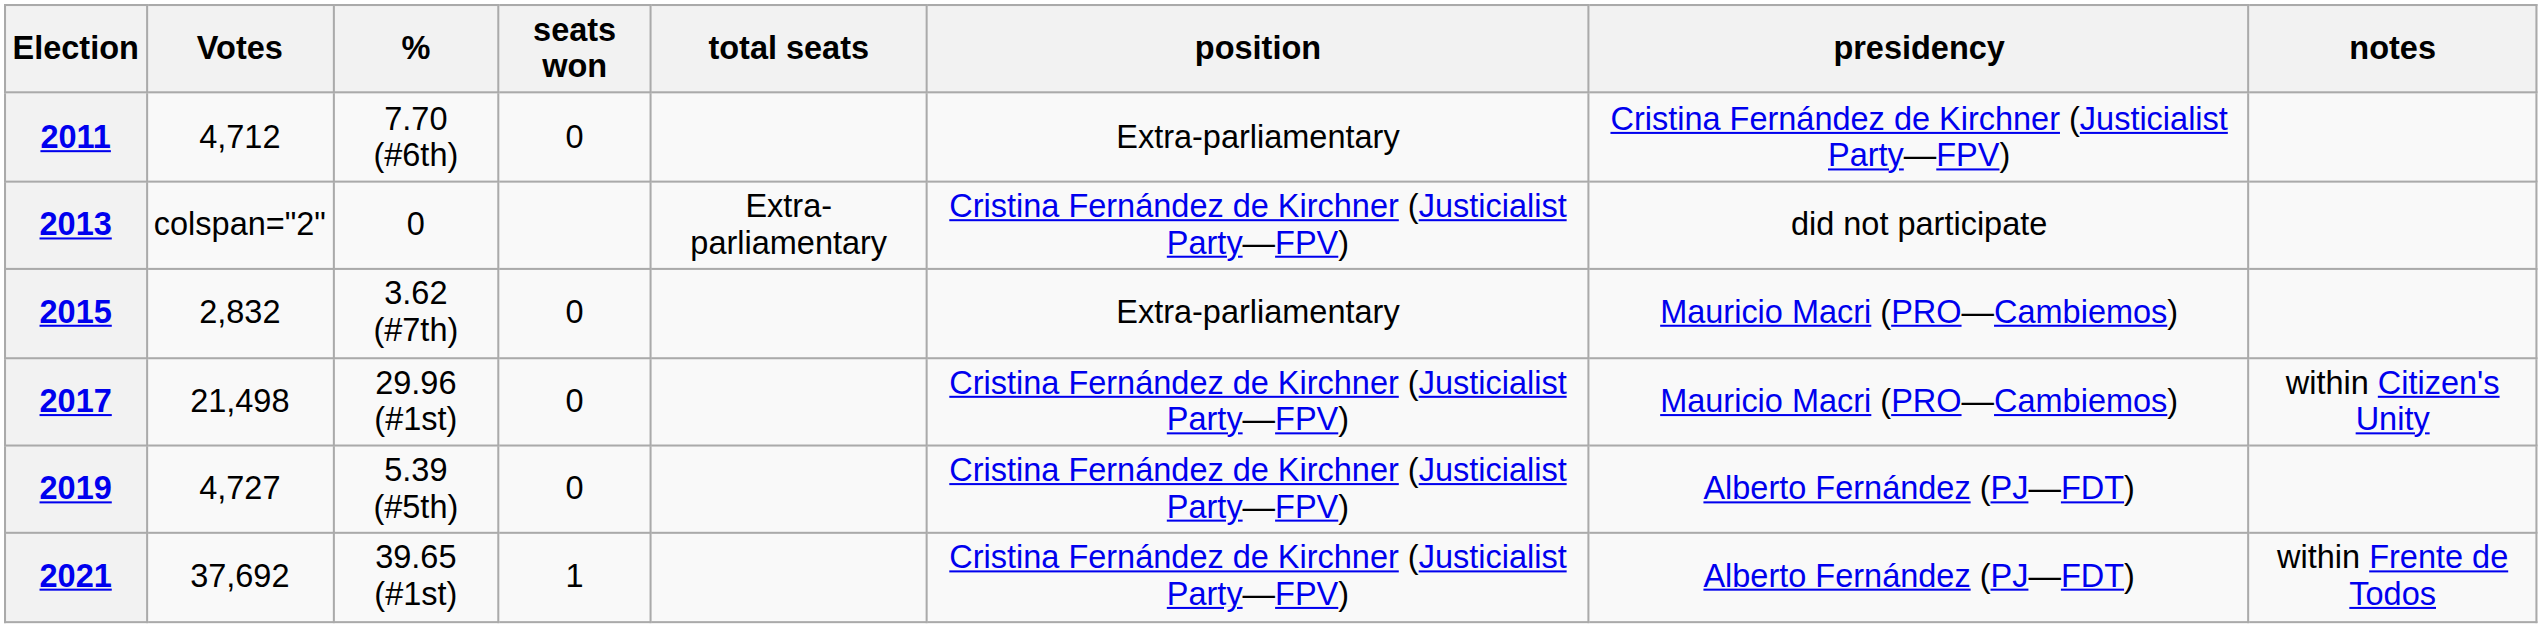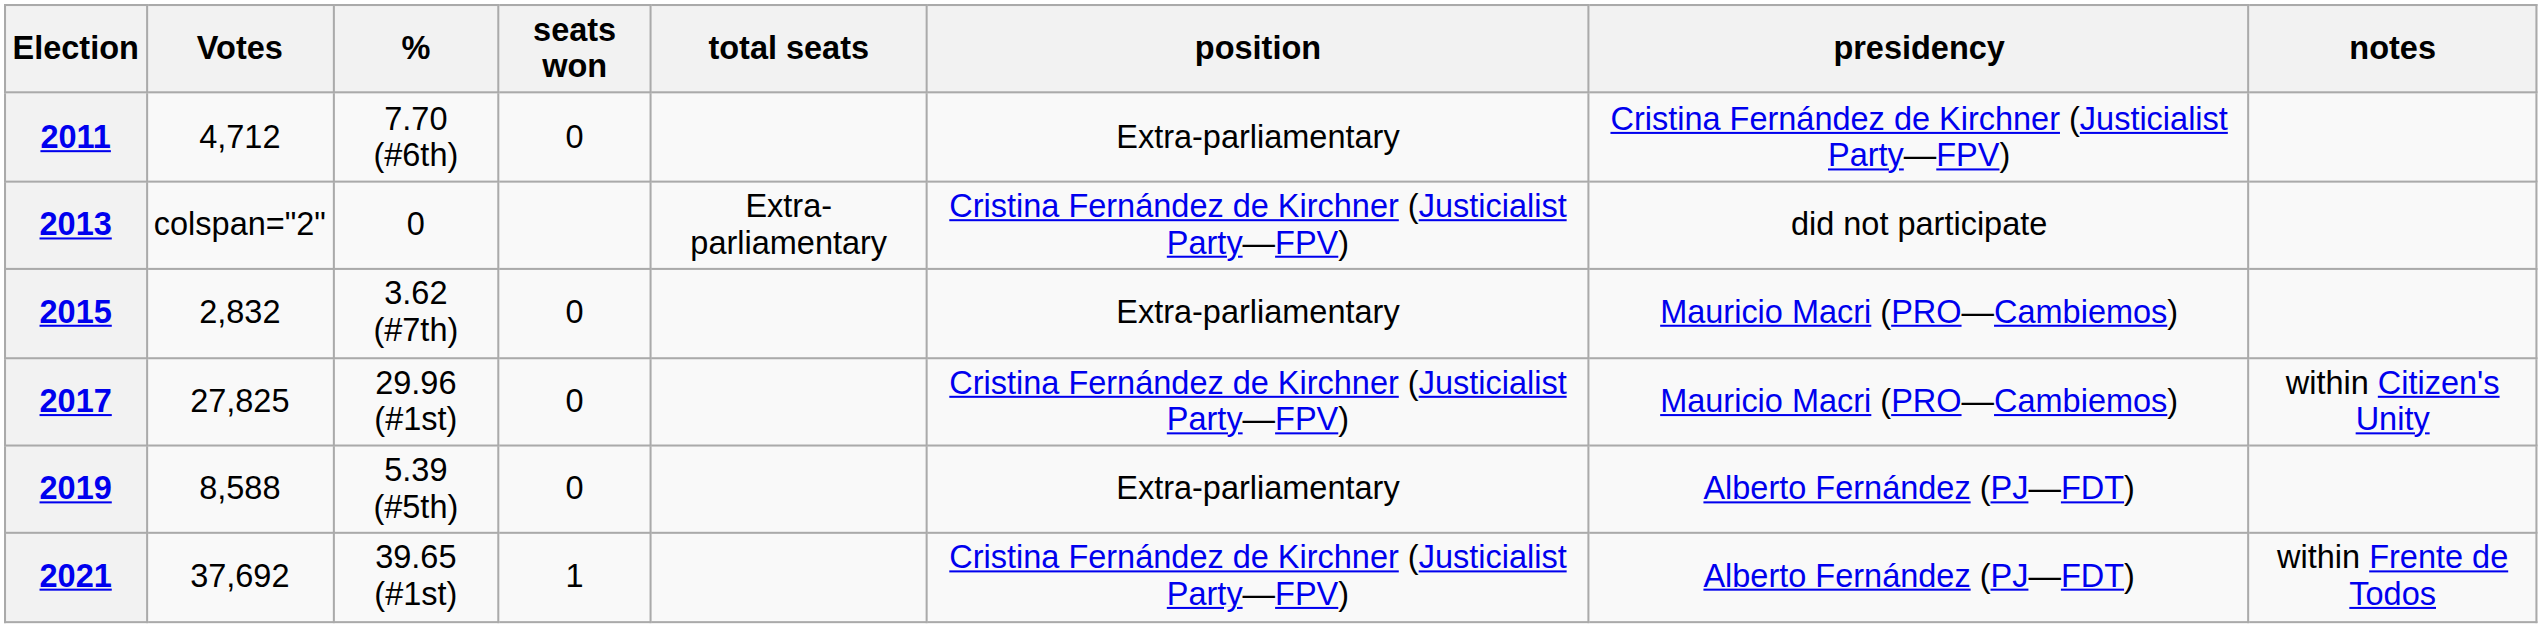(240, 400) 21,498 -> (240, 400) 27,825
(240, 488) 4,727 -> (240, 488) 8,588
(1258, 488) Cristina Fernández de Kirchner (Justicialist Party—FPV) -> (1258, 488) Extra-parliamentary
